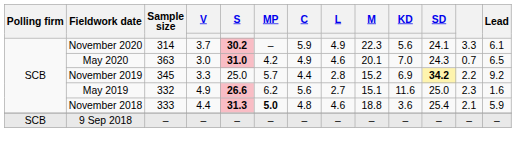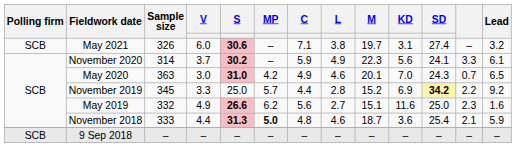+ row: (106, 46)
(372, 106) 18.8 -> (372, 121) 18.7
